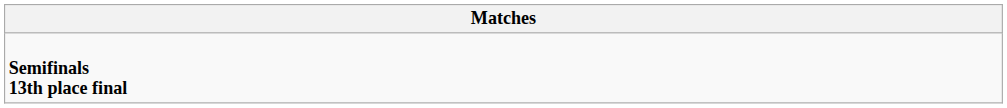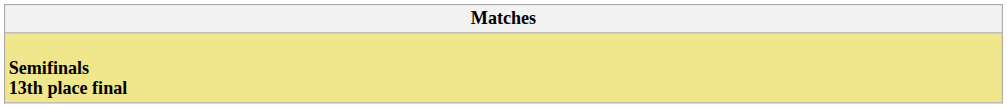(68, 78) no background -> (68, 78) khaki background
